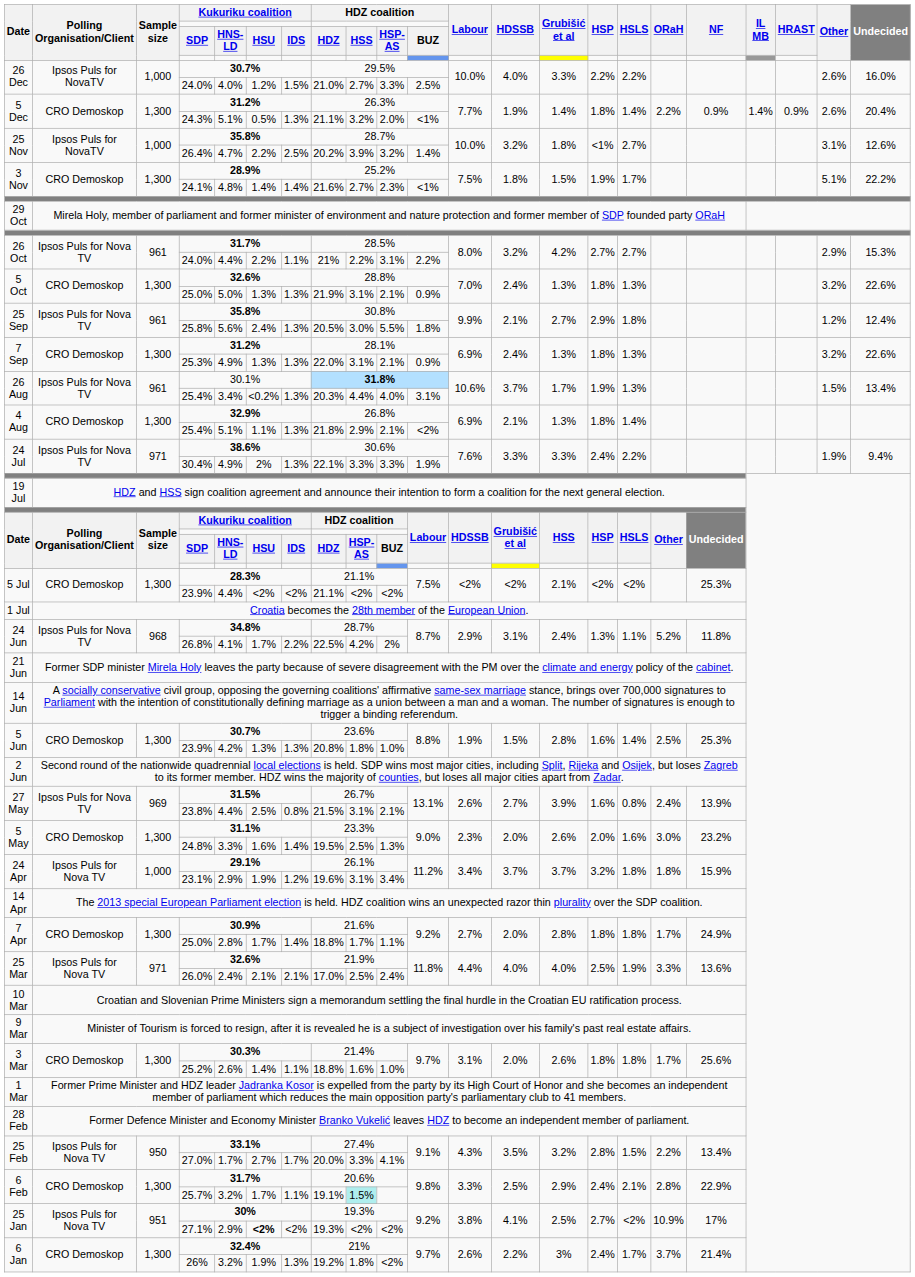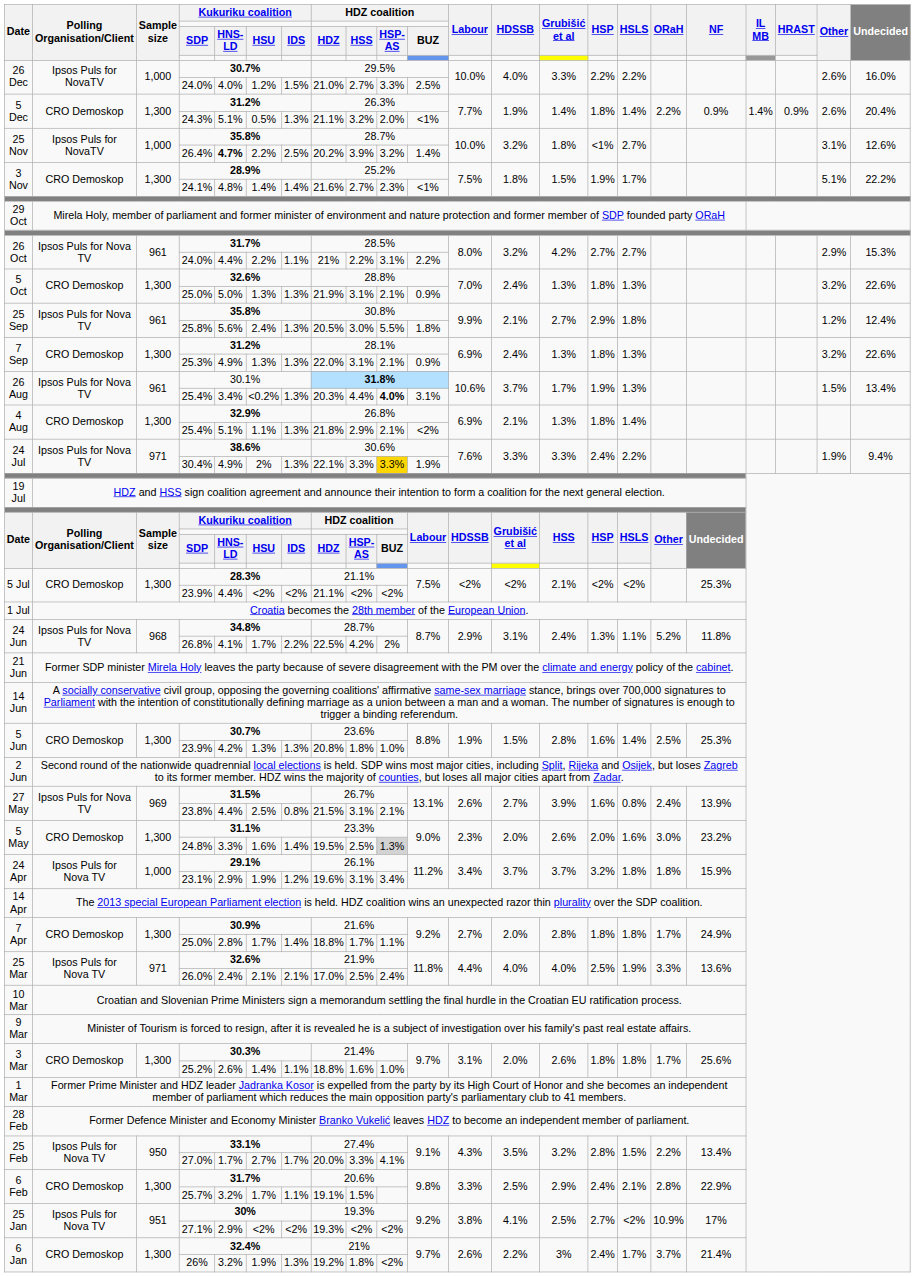(230, 153) normal -> (230, 153) bold
(392, 396) normal -> (392, 396) bold
(392, 464) no background -> (392, 464) gold background
(392, 846) no background -> (392, 846) lightgrey background
(362, 1195) paleturquoise background -> (362, 1195) no background
(264, 1229) bold -> (264, 1229) normal
